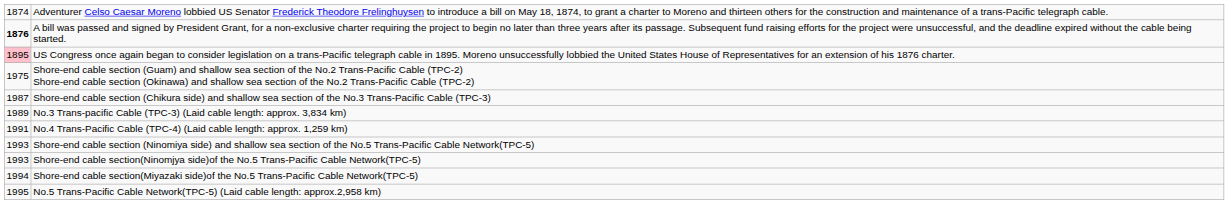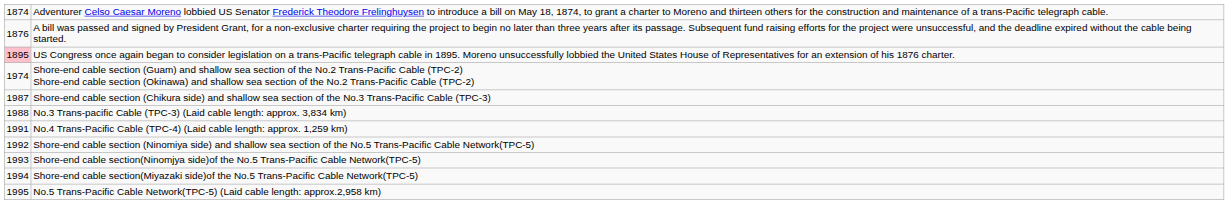(18, 33) bold -> (18, 33) normal
(18, 76) 1975 -> (18, 76) 1974
(18, 113) 1989 -> (18, 113) 1988
(18, 144) 1993 -> (18, 144) 1992
